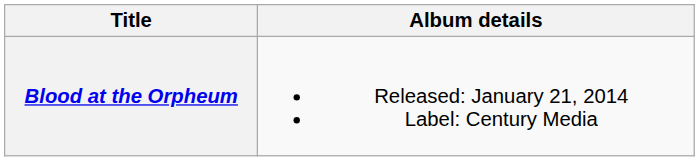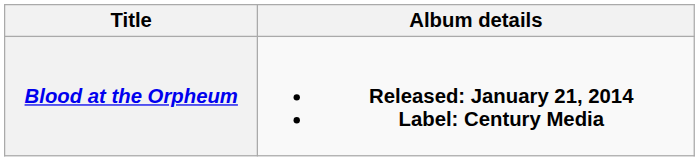(476, 108) normal -> (476, 108) bold
